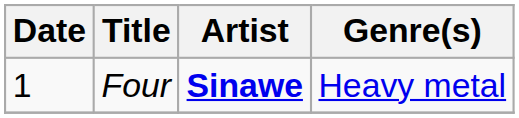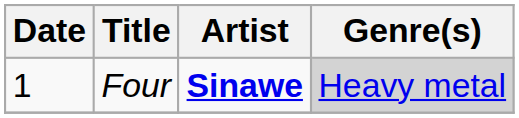(412, 84) no background -> (412, 84) lightgrey background
